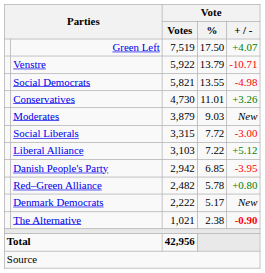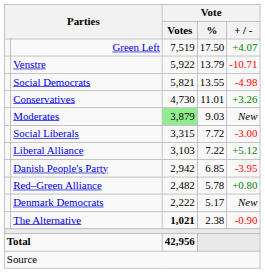(183, 116) no background -> (183, 116) lightgreen background
(183, 220) normal -> (183, 220) bold
(246, 220) bold -> (246, 220) normal
